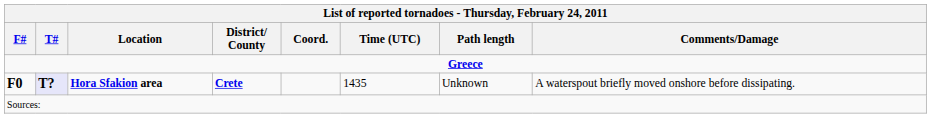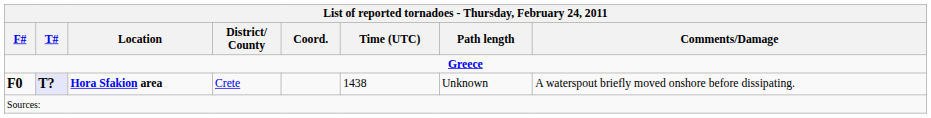(229, 83) bold -> (228, 83) normal
(355, 83) 1435 -> (355, 83) 1438
